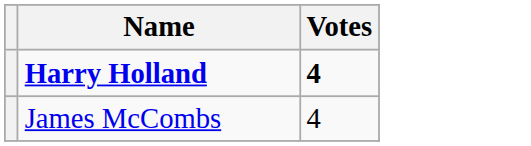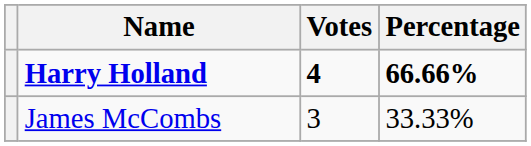+ column: (453, 27)
(314, 118) 4 -> (314, 118) 3
